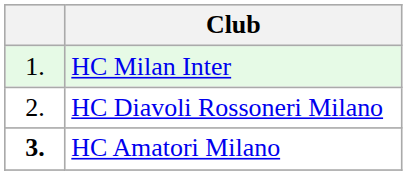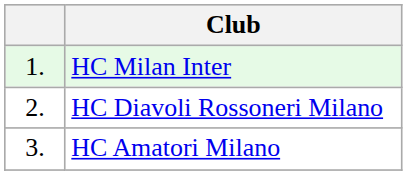(35, 148) bold -> (35, 148) normal
